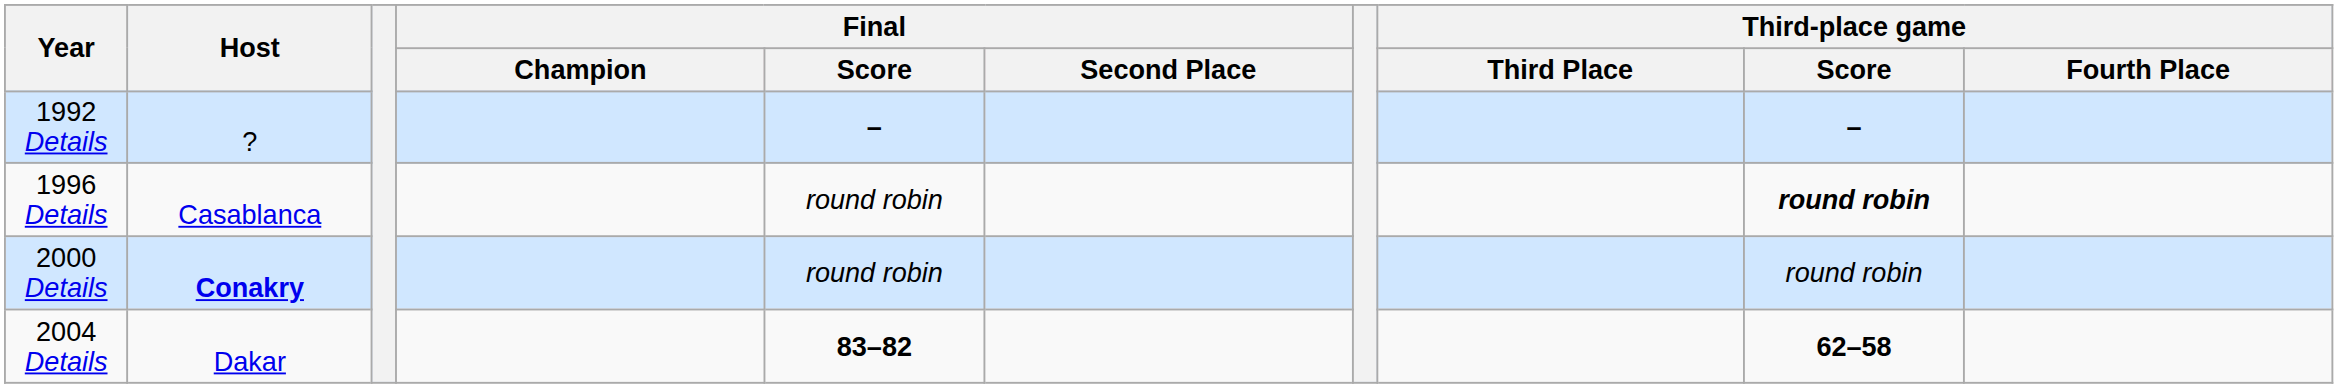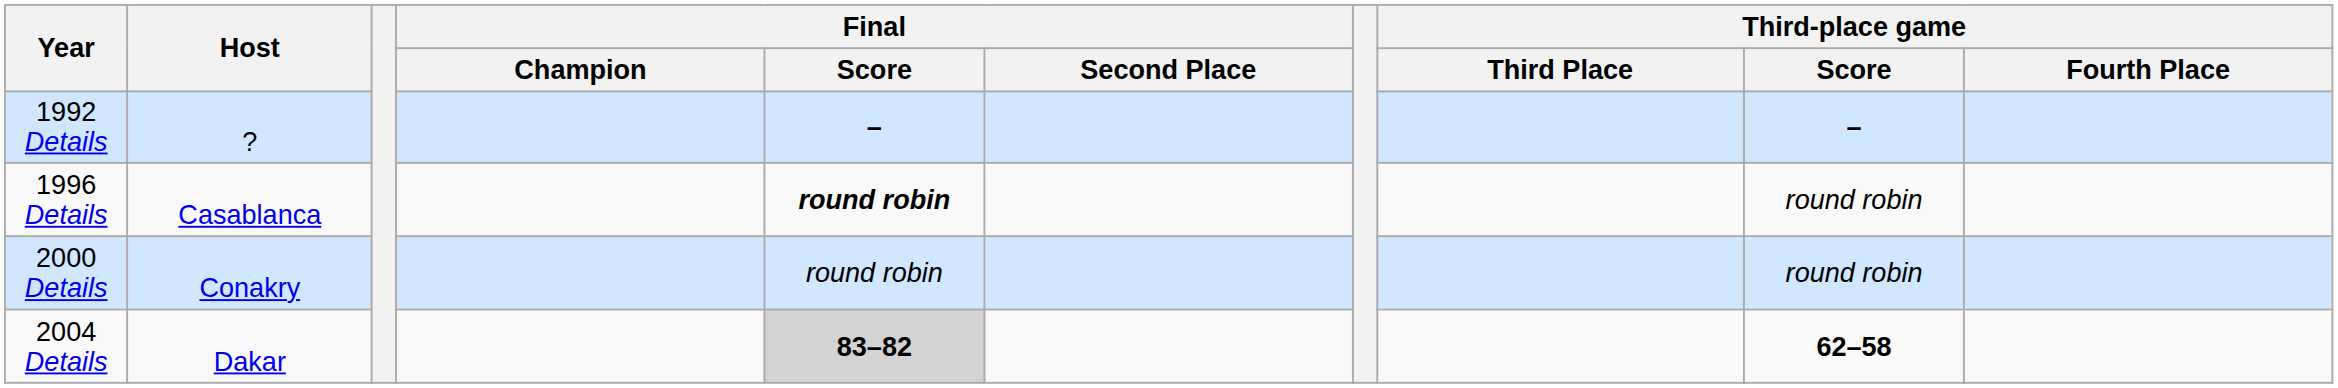(874, 200) normal -> (874, 200) bold
(1854, 200) bold -> (1854, 200) normal
(250, 288) bold -> (250, 288) normal
(874, 346) no background -> (874, 346) lightgrey background
